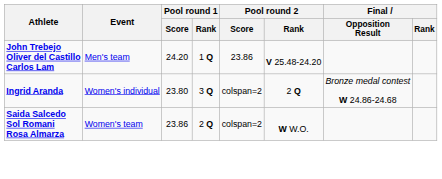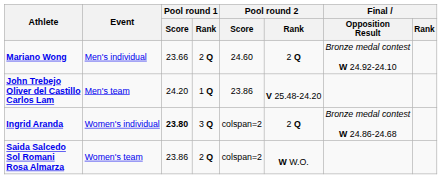+ row: (37, 58)
(177, 91) normal -> (177, 124) bold
